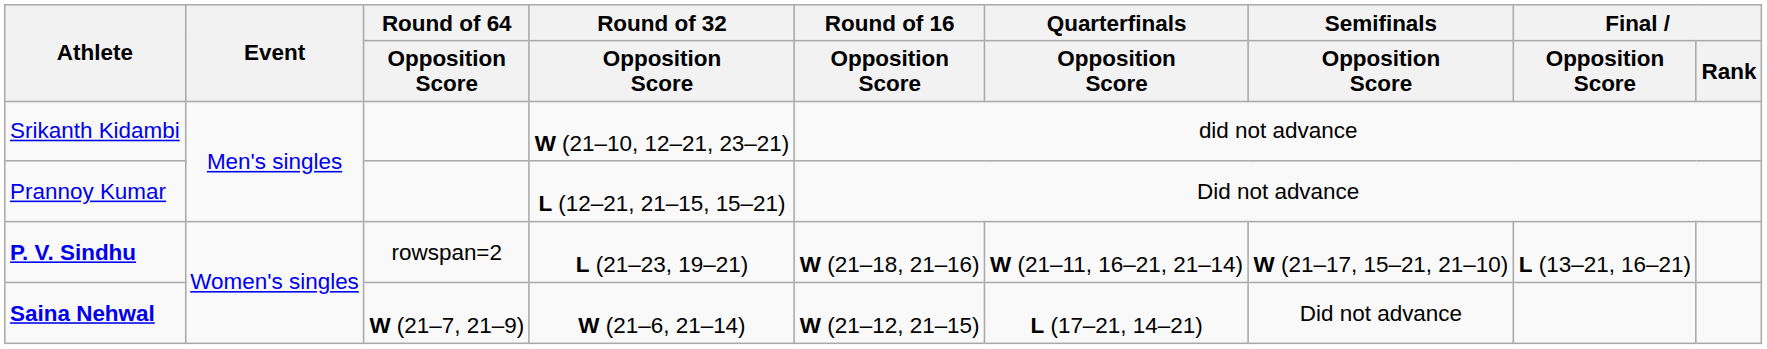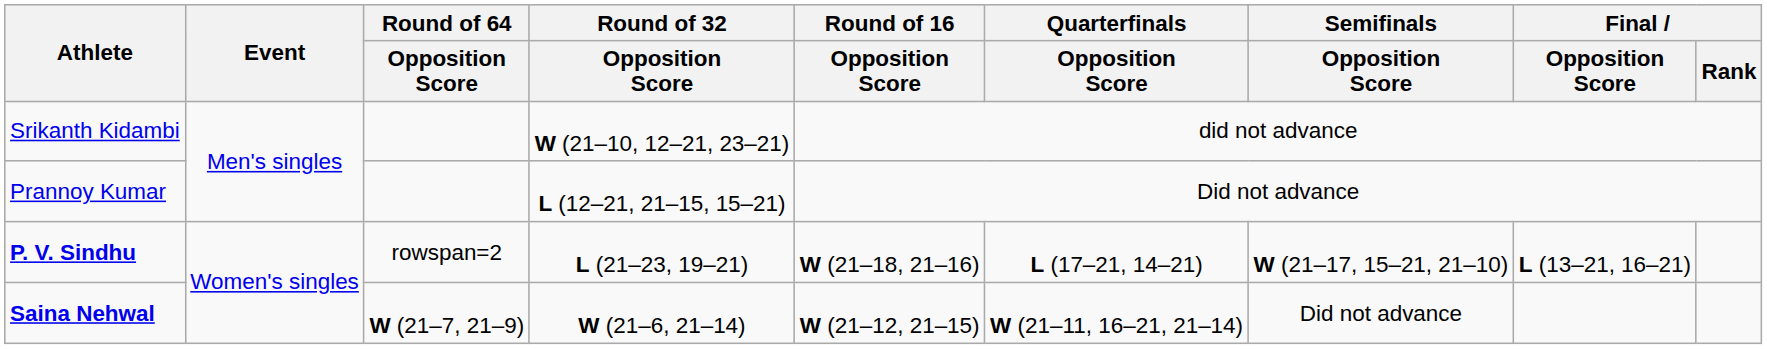(1117, 265) W (21–11, 16–21, 21–14) -> (1117, 265) L (17–21, 14–21)
(1117, 325) L (17–21, 14–21) -> (1117, 325) W (21–11, 16–21, 21–14)
